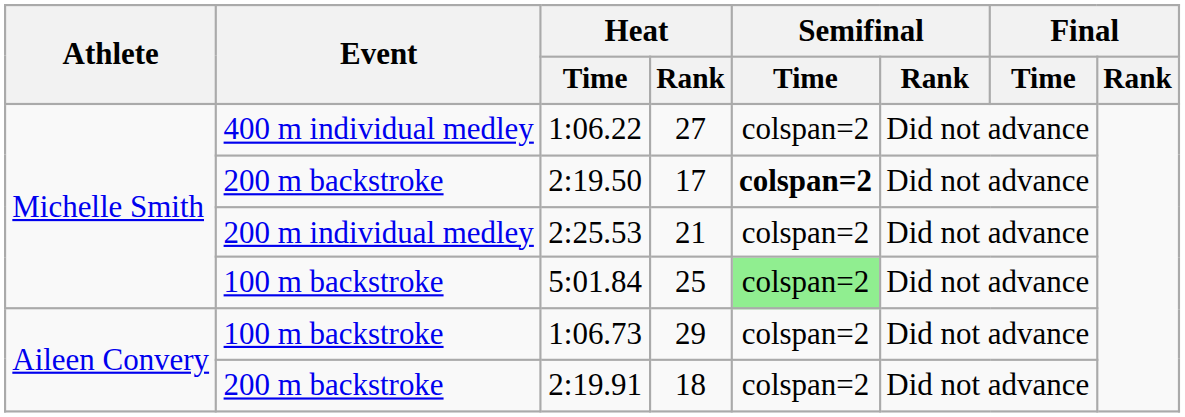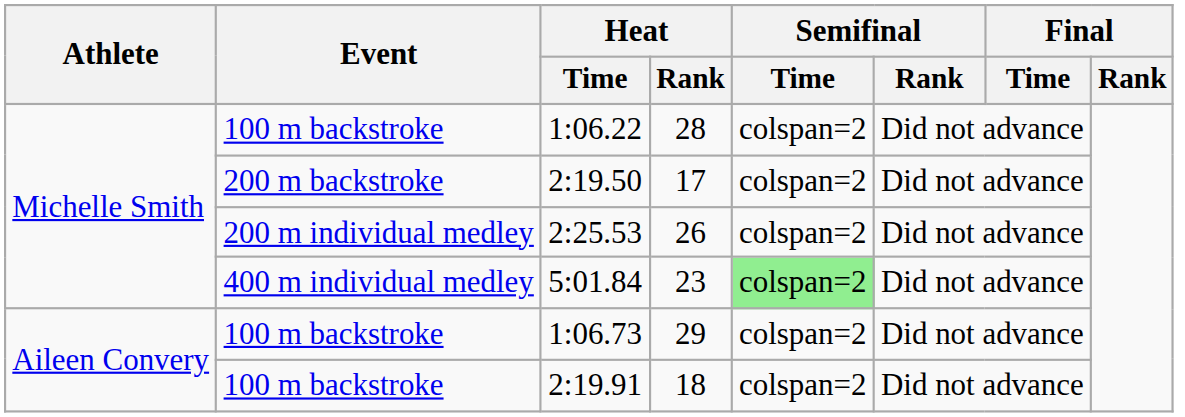(379, 129) 400 m individual medley -> (334, 129) 100 m backstroke
(691, 129) 27 -> (691, 129) 28
(805, 180) bold -> (803, 180) normal
(691, 231) 21 -> (691, 231) 26
(334, 282) 100 m backstroke -> (379, 282) 400 m individual medley
(691, 282) 25 -> (691, 282) 23
(334, 385) 200 m backstroke -> (334, 385) 100 m backstroke
